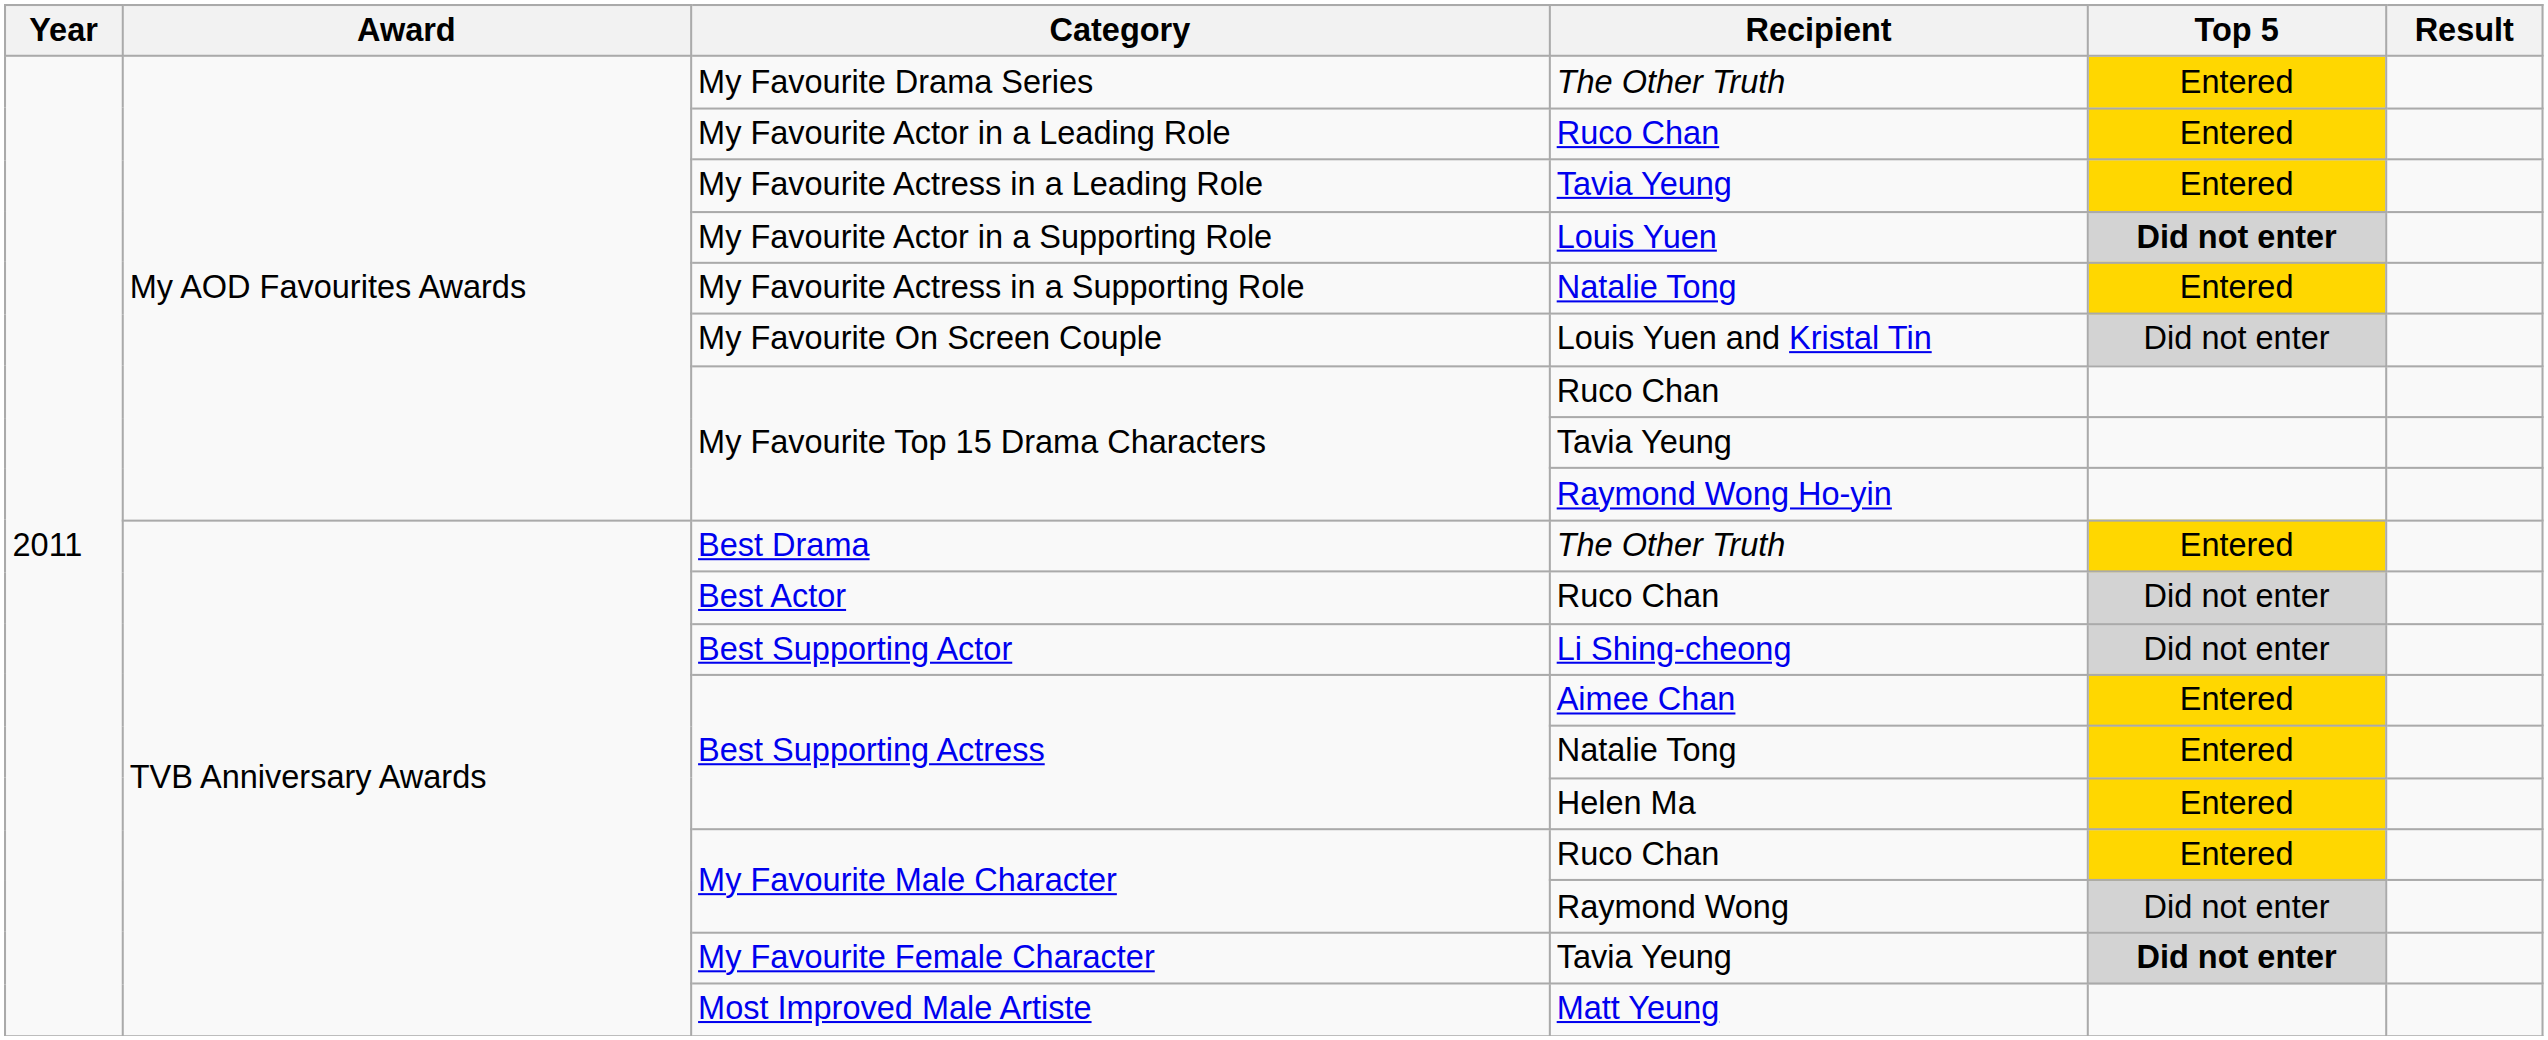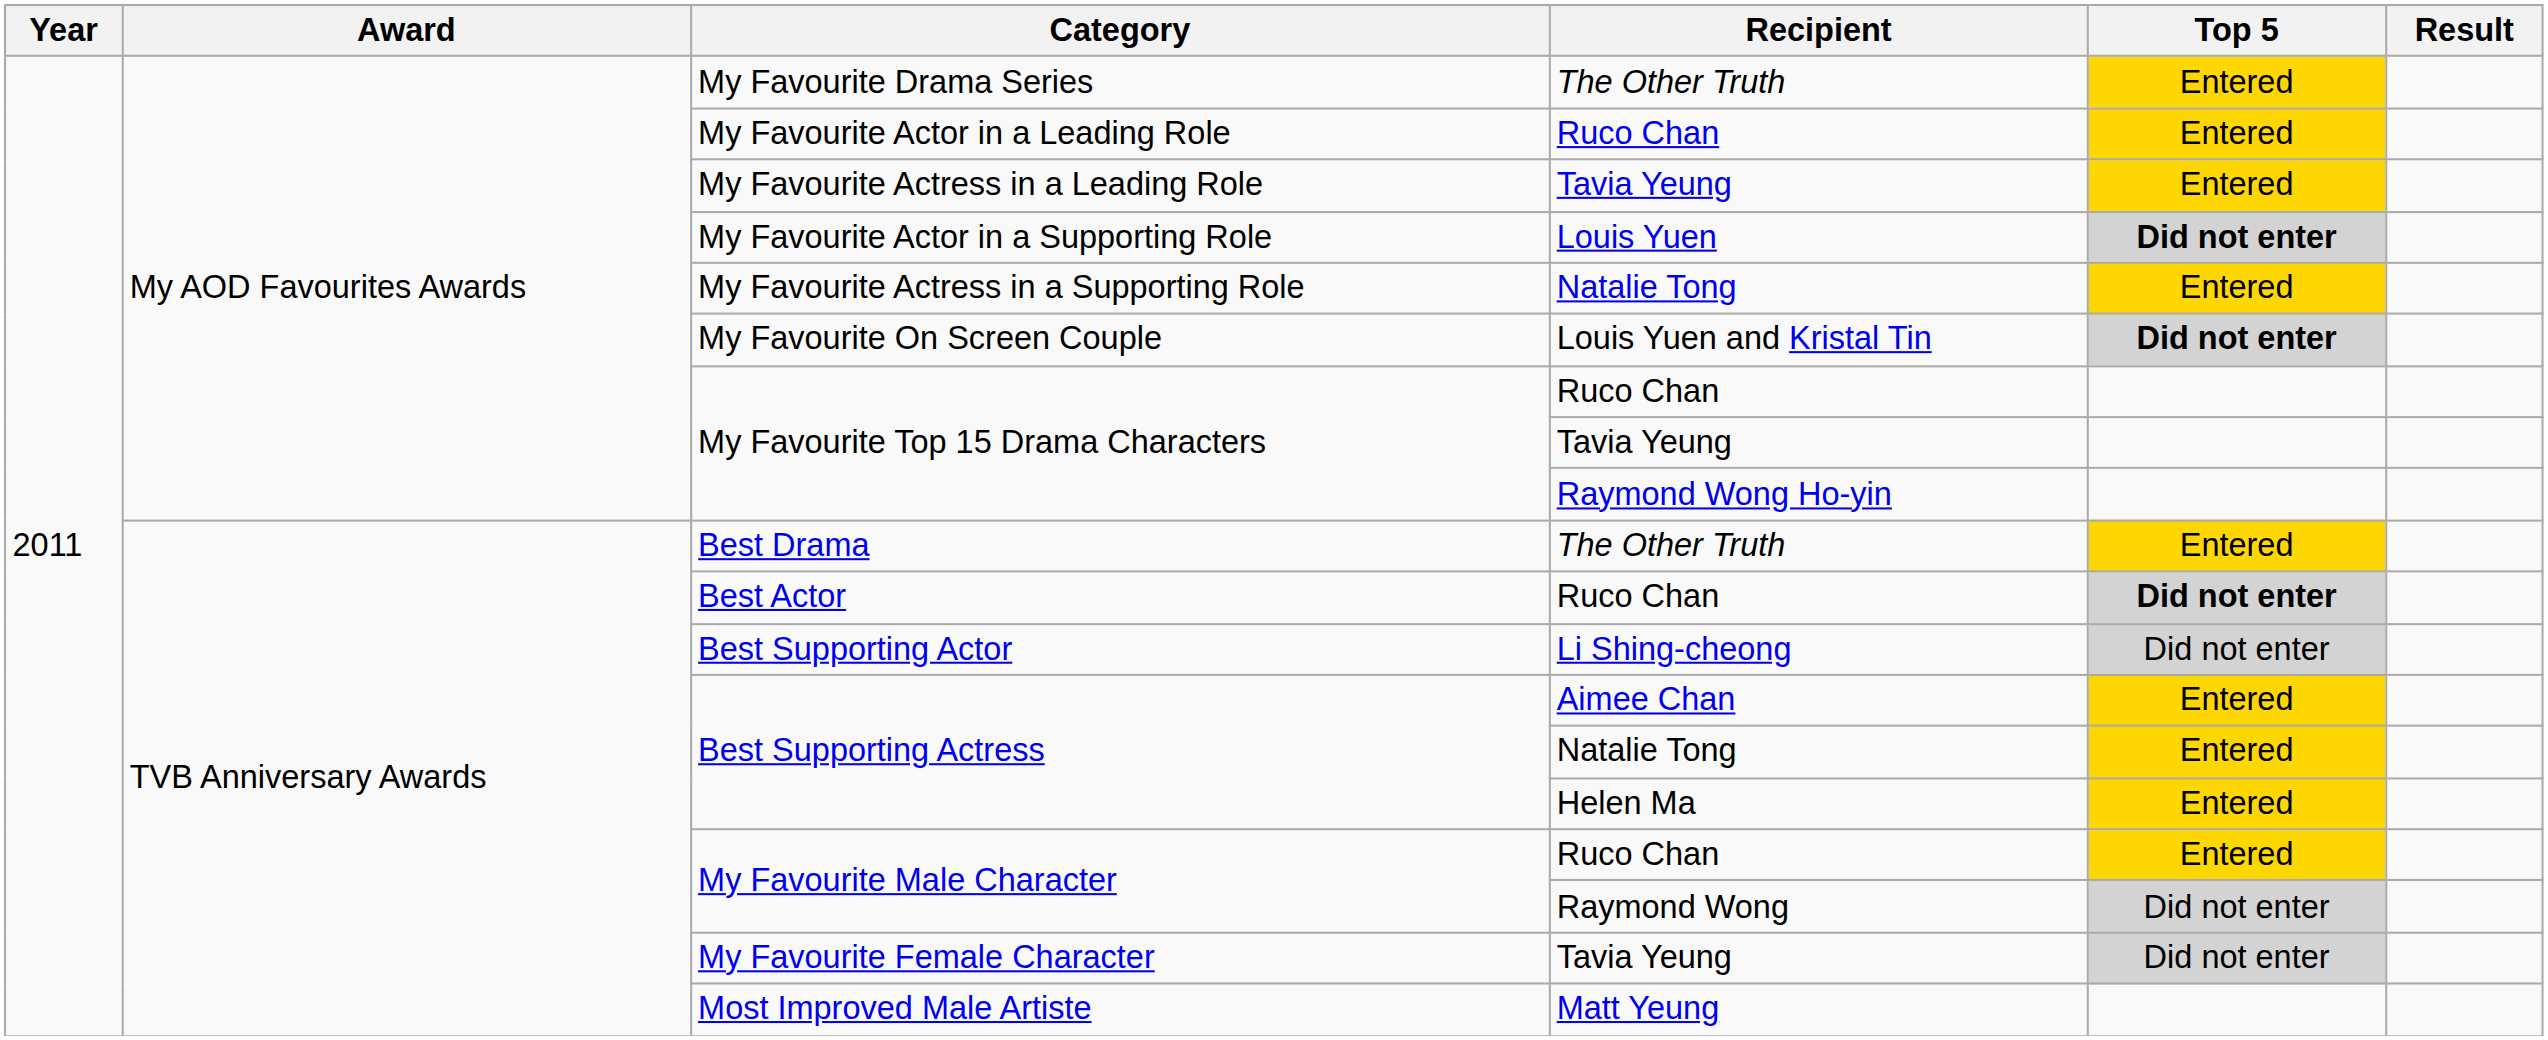(2237, 339) normal -> (2237, 339) bold
(2237, 596) normal -> (2237, 596) bold
(2237, 957) bold -> (2237, 957) normal
